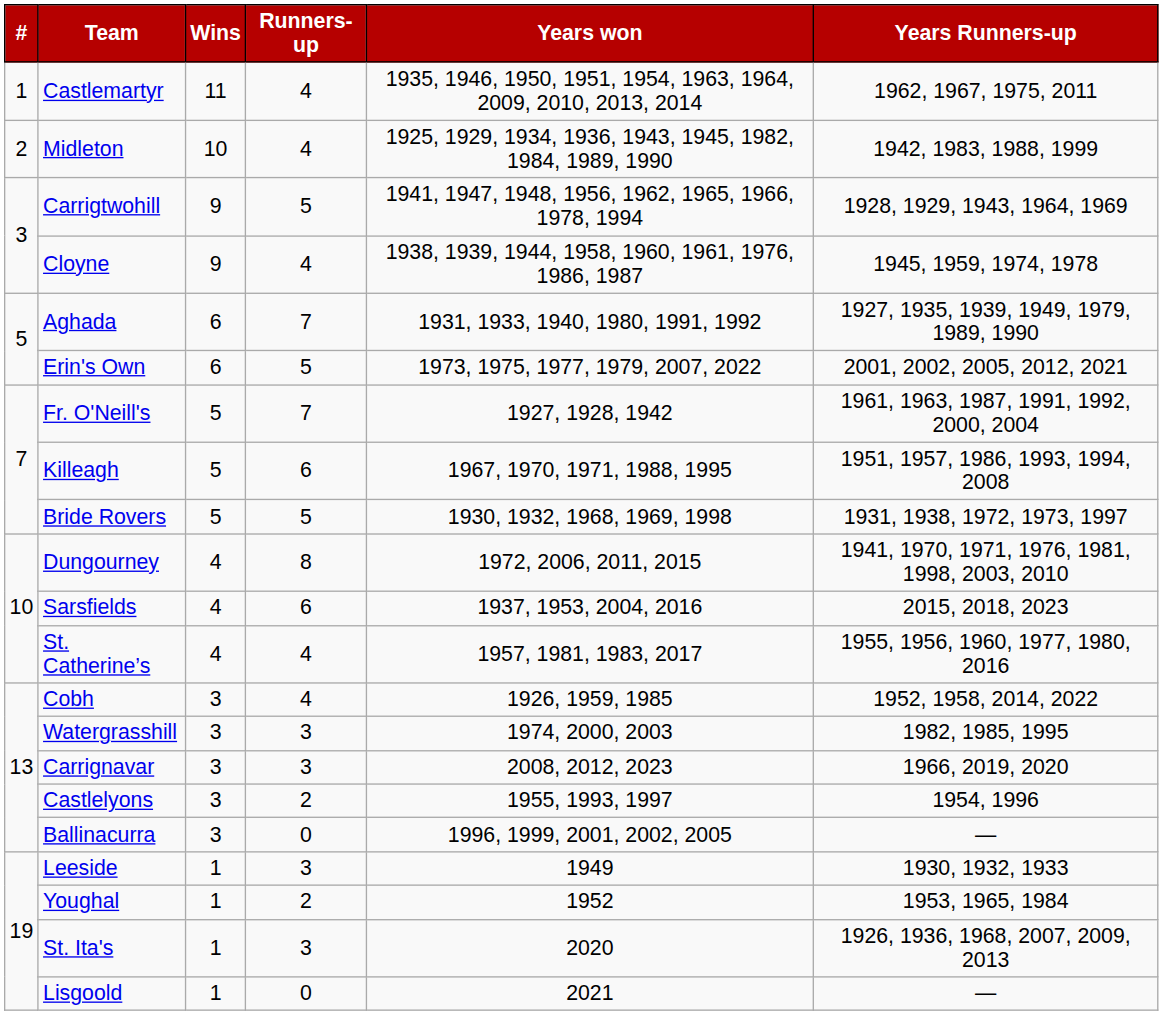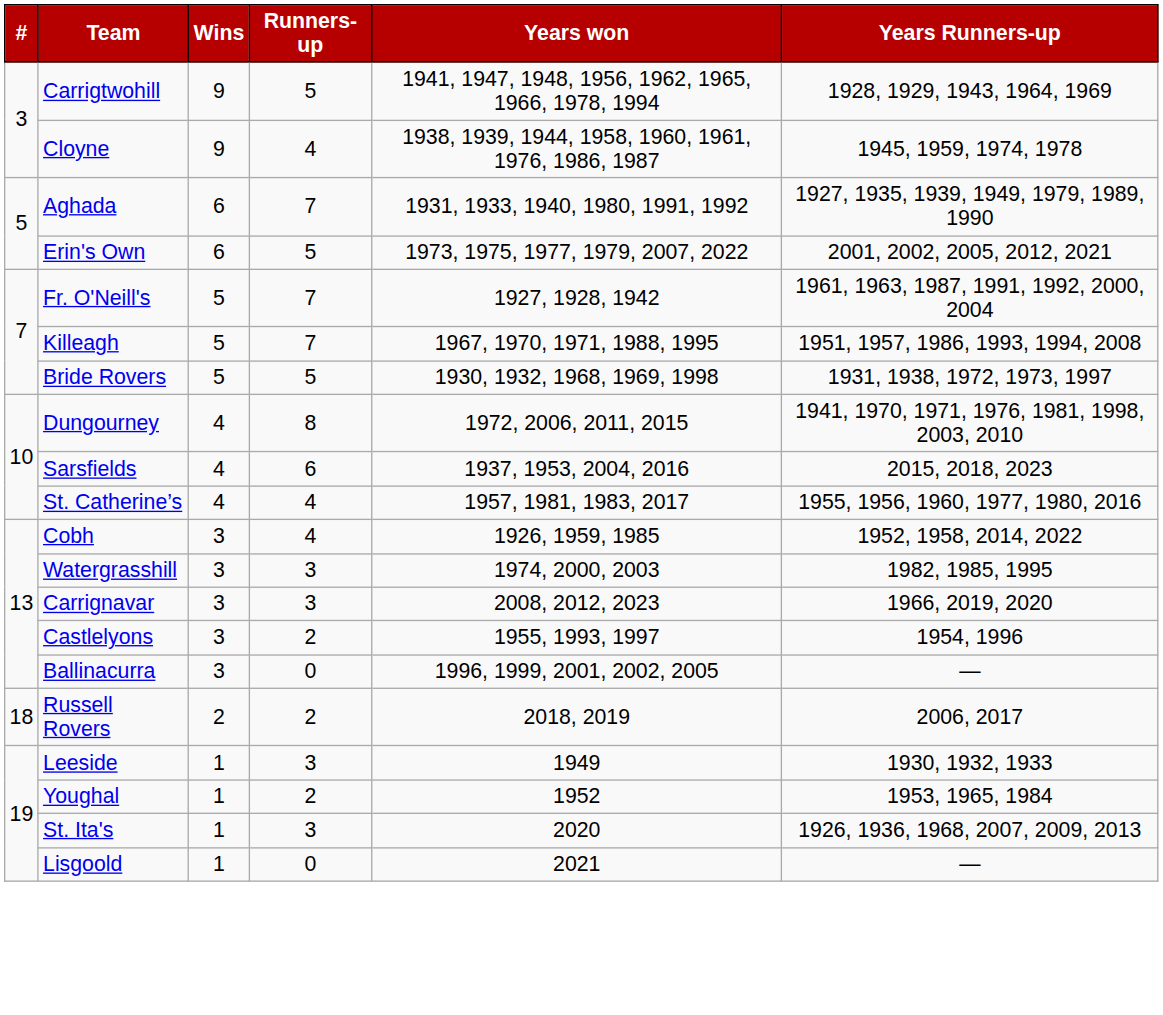- row: (103, 91)
- row: (83, 148)
(306, 470) 6 -> (310, 343) 7
+ row: (78, 716)
